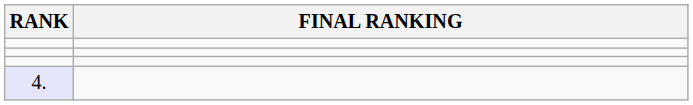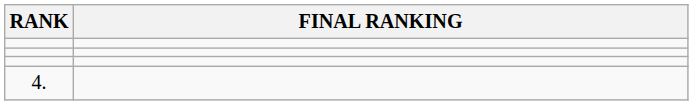(39, 83) lavender background -> (39, 83) no background
